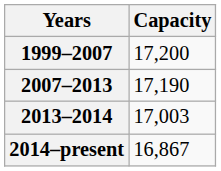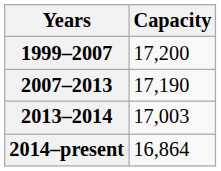(161, 149) 16,867 -> (161, 149) 16,864
